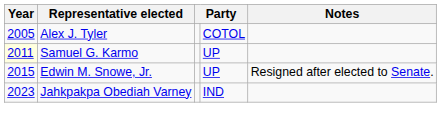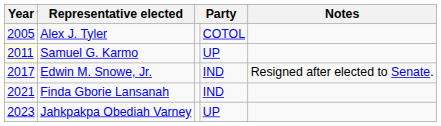(21, 72) 2015 -> (21, 72) 2017
(211, 72) UP -> (213, 72) IND
+ row: (105, 92)
(213, 92) IND -> (211, 111) UP
